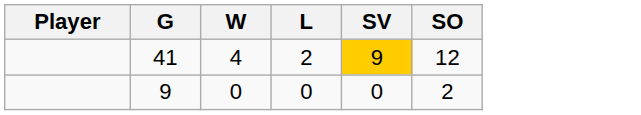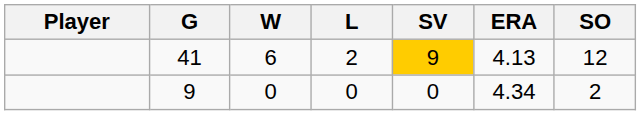+ column: (514, 22)
(236, 57) 4 -> (271, 57) 6
